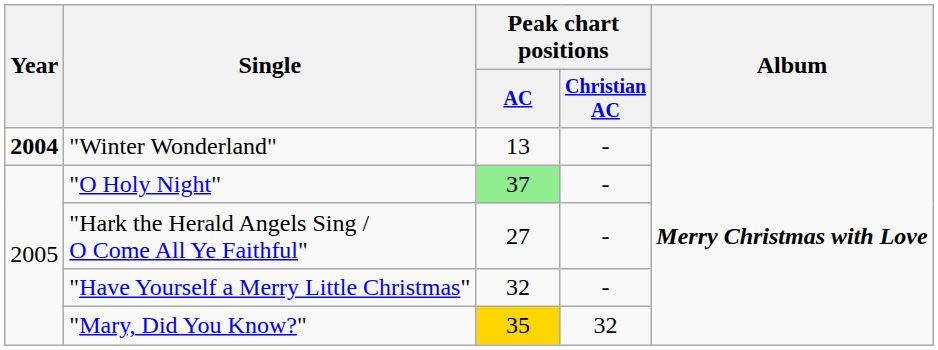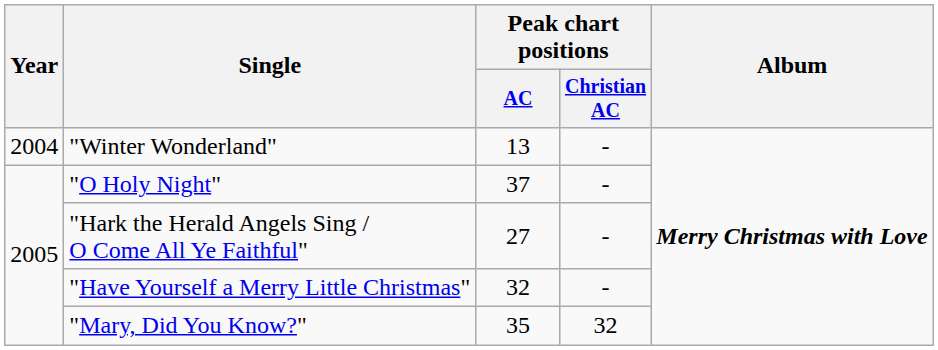(34, 146) bold -> (34, 146) normal
(518, 184) lightgreen background -> (518, 184) no background
(518, 325) gold background -> (518, 325) no background
